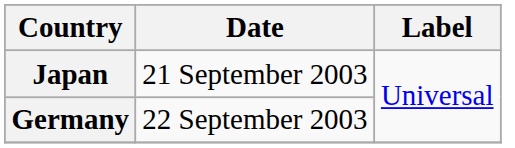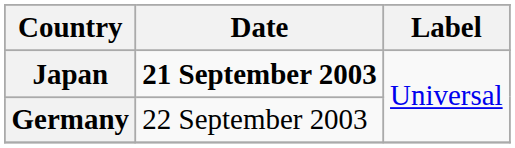(255, 73) normal -> (260, 73) bold
